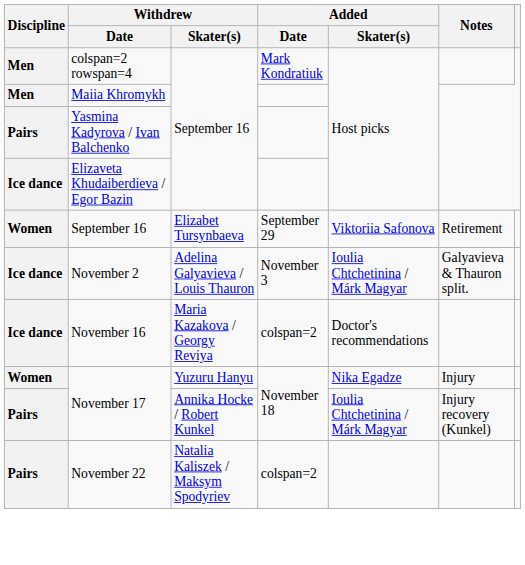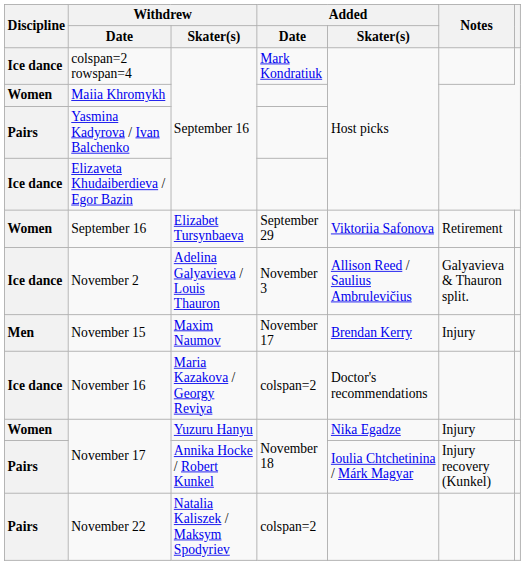(21, 66) Men -> (35, 66) Ice dance
(21, 95) Men -> (30, 95) Women
(370, 273) Ioulia Chtchetinina / Márk Magyar -> (371, 281) Allison Reed / Saulius Ambrulevičius
+ row: (108, 333)
